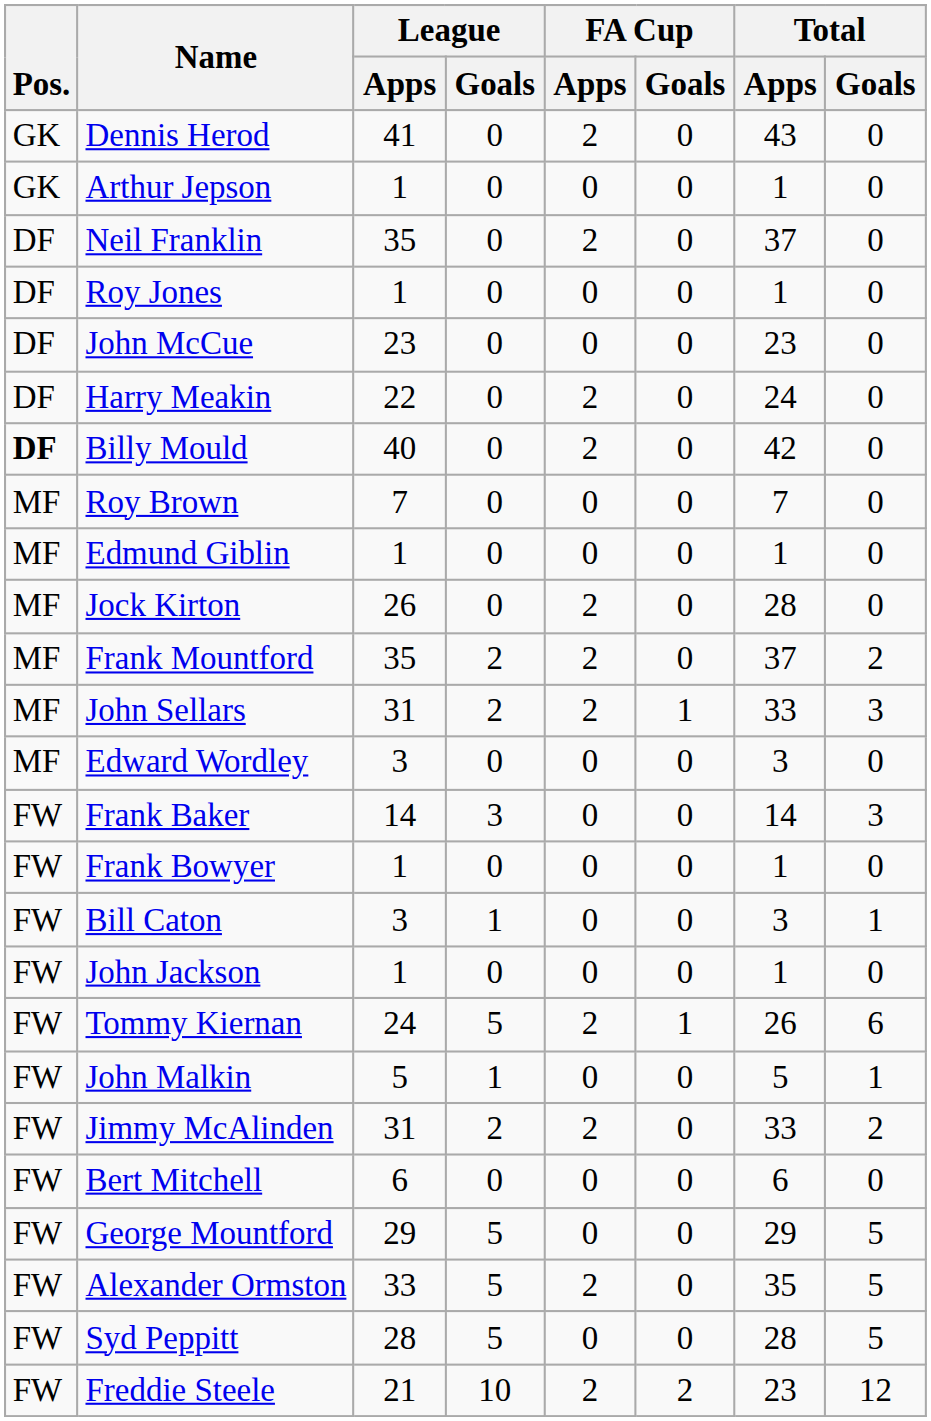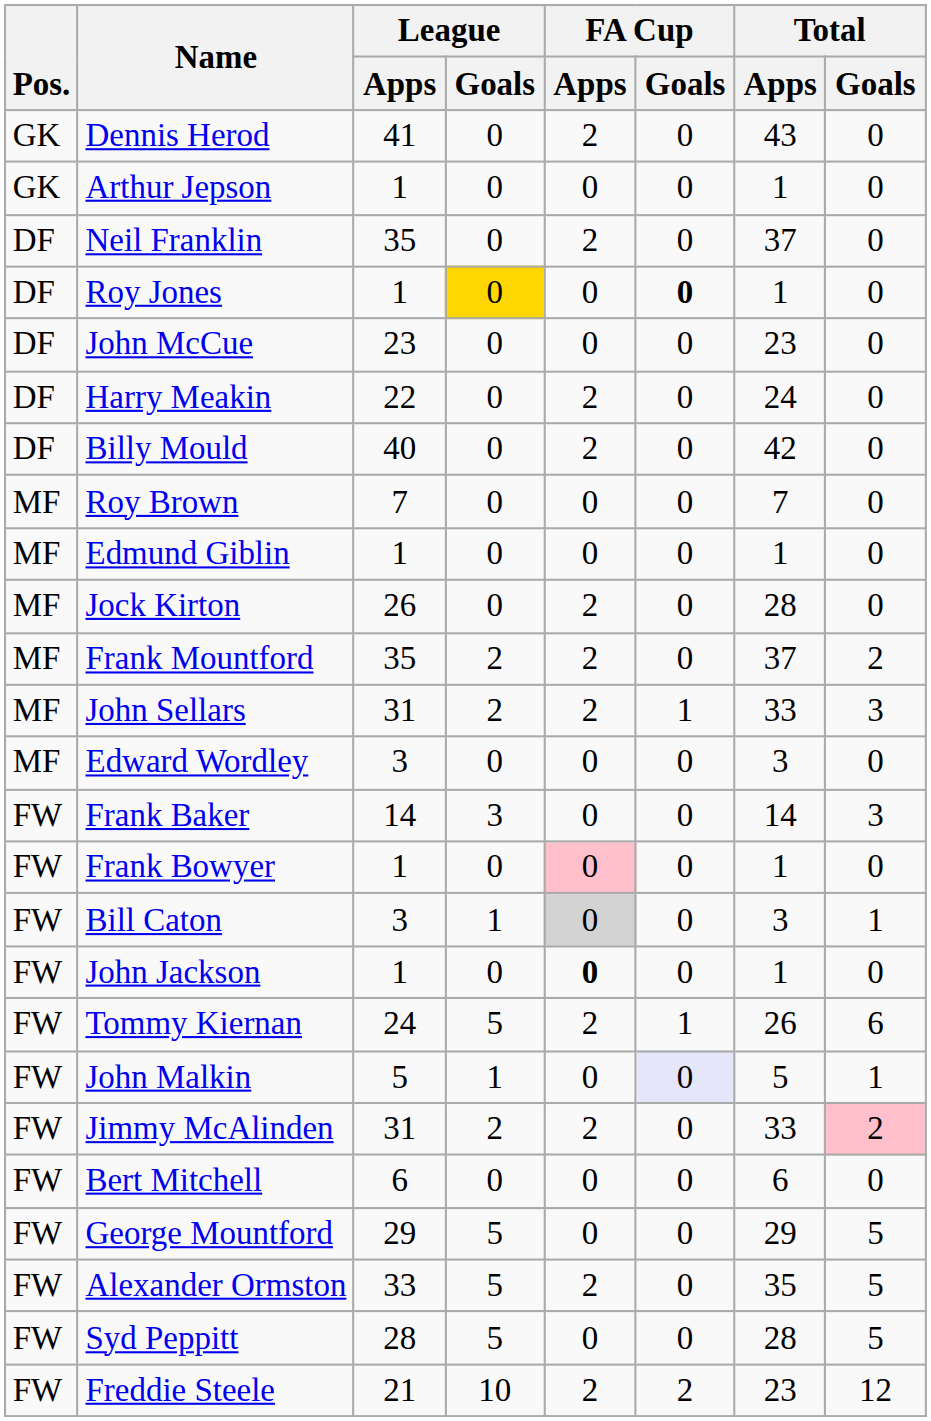(495, 291) no background -> (495, 291) gold background
(685, 291) normal -> (685, 291) bold
(35, 448) bold -> (34, 448) normal
(590, 866) no background -> (590, 866) pink background
(590, 919) no background -> (590, 919) lightgrey background
(590, 971) normal -> (590, 971) bold
(685, 1076) no background -> (685, 1076) lavender background
(875, 1128) no background -> (875, 1128) pink background
